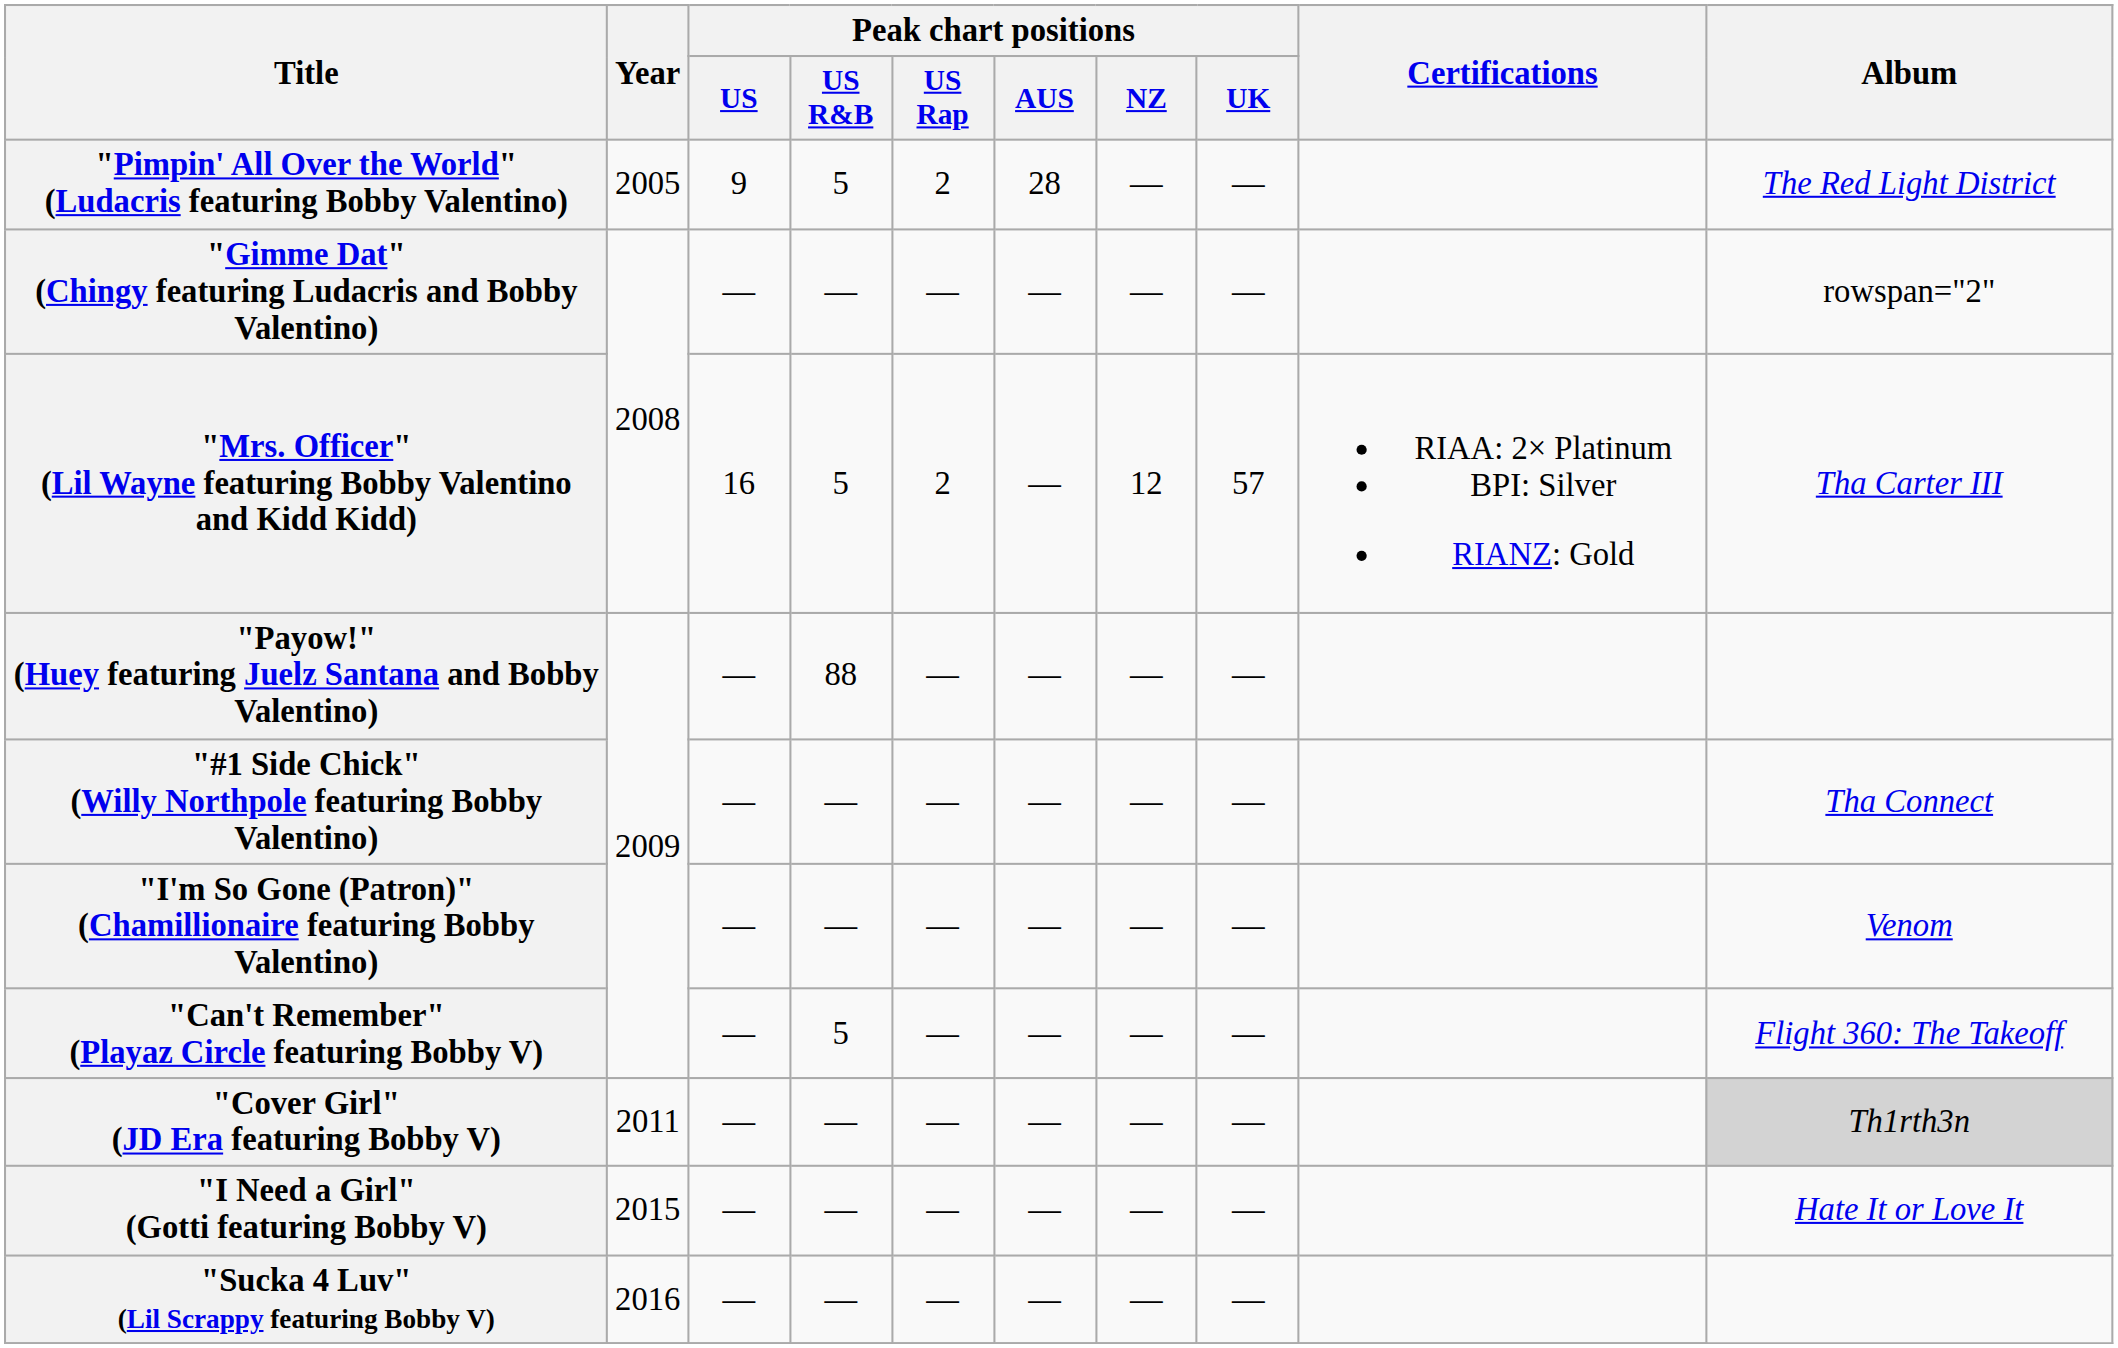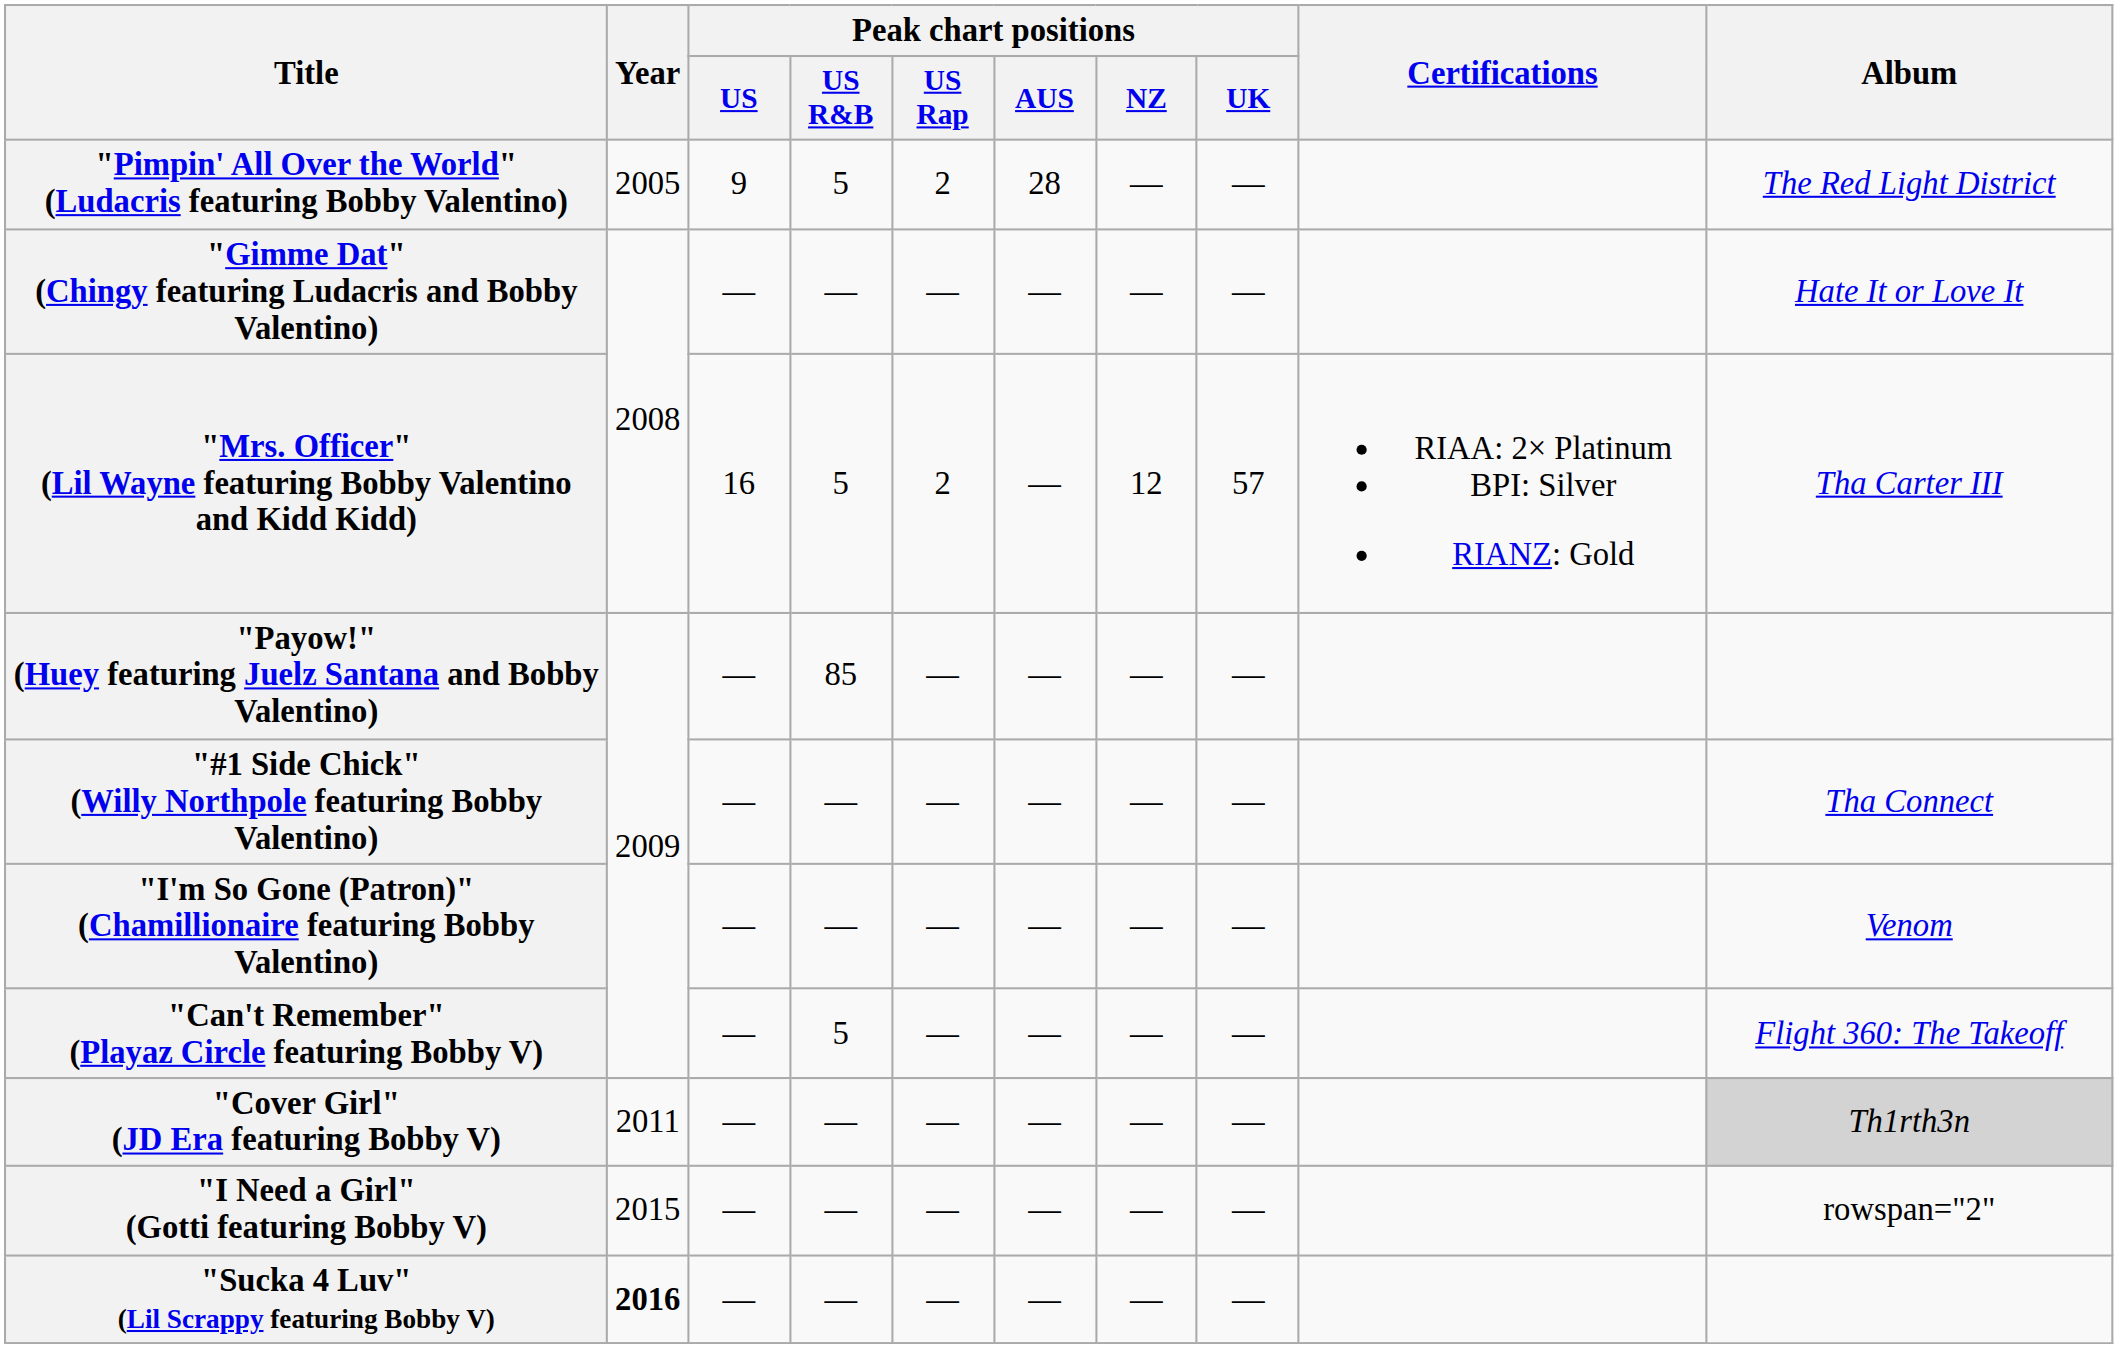(1909, 290) rowspan="2" -> (1909, 290) Hate It or Love It
(841, 675) 88 -> (841, 675) 85
(1909, 1209) Hate It or Love It -> (1909, 1209) rowspan="2"
(648, 1298) normal -> (648, 1298) bold
